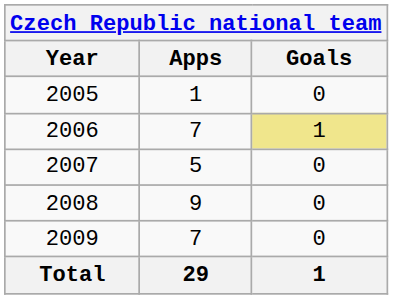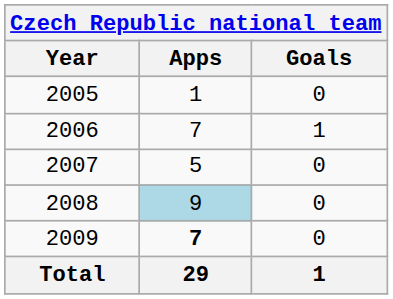(319, 131) khaki background -> (319, 131) no background
(196, 203) no background -> (196, 203) lightblue background
(196, 239) normal -> (196, 239) bold
